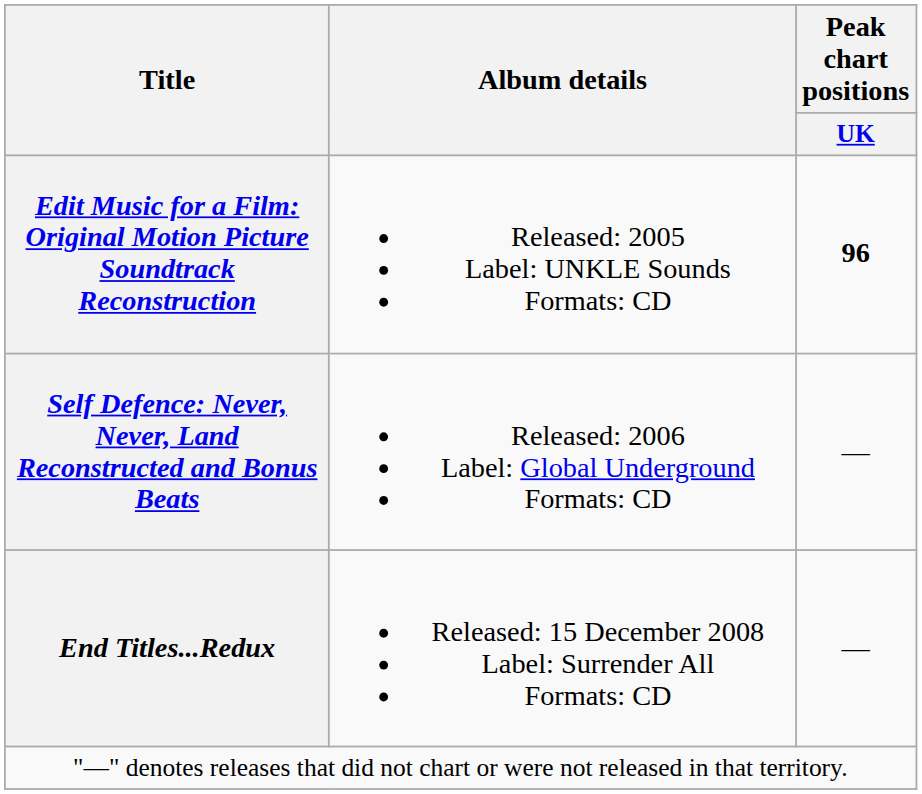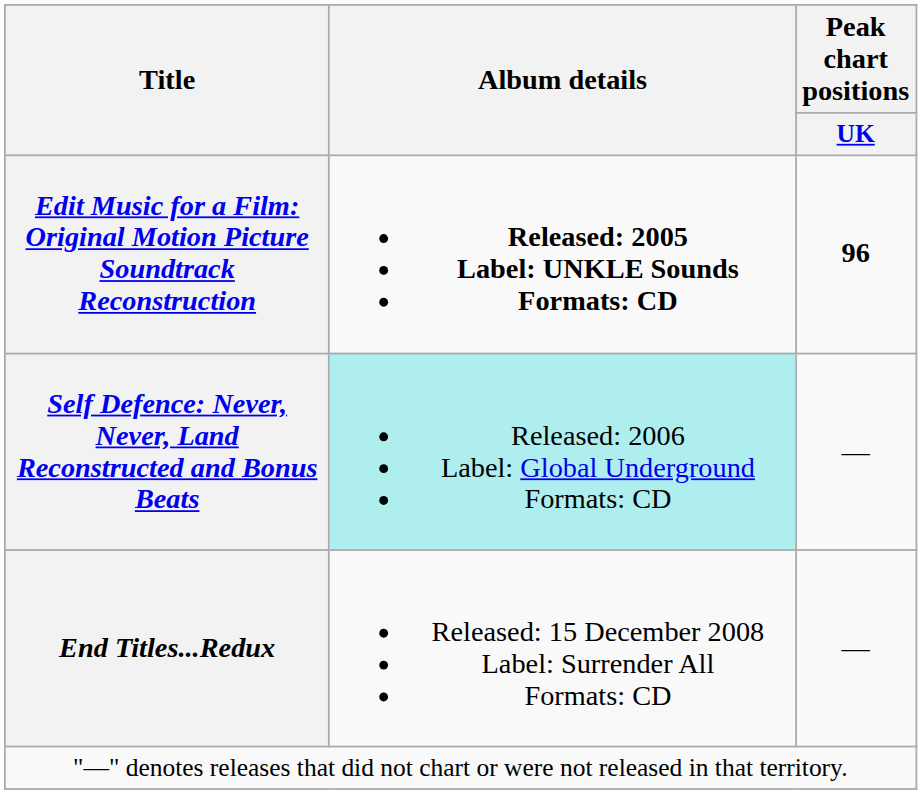(563, 270) normal -> (563, 270) bold
(563, 467) no background -> (563, 467) paleturquoise background
